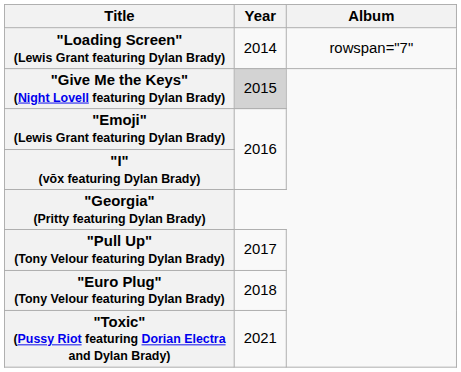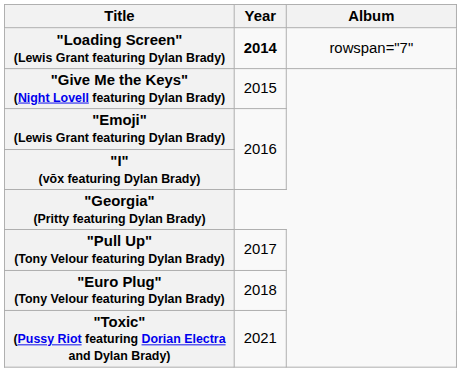(260, 48) normal -> (260, 48) bold
(260, 88) lightgrey background -> (260, 88) no background
